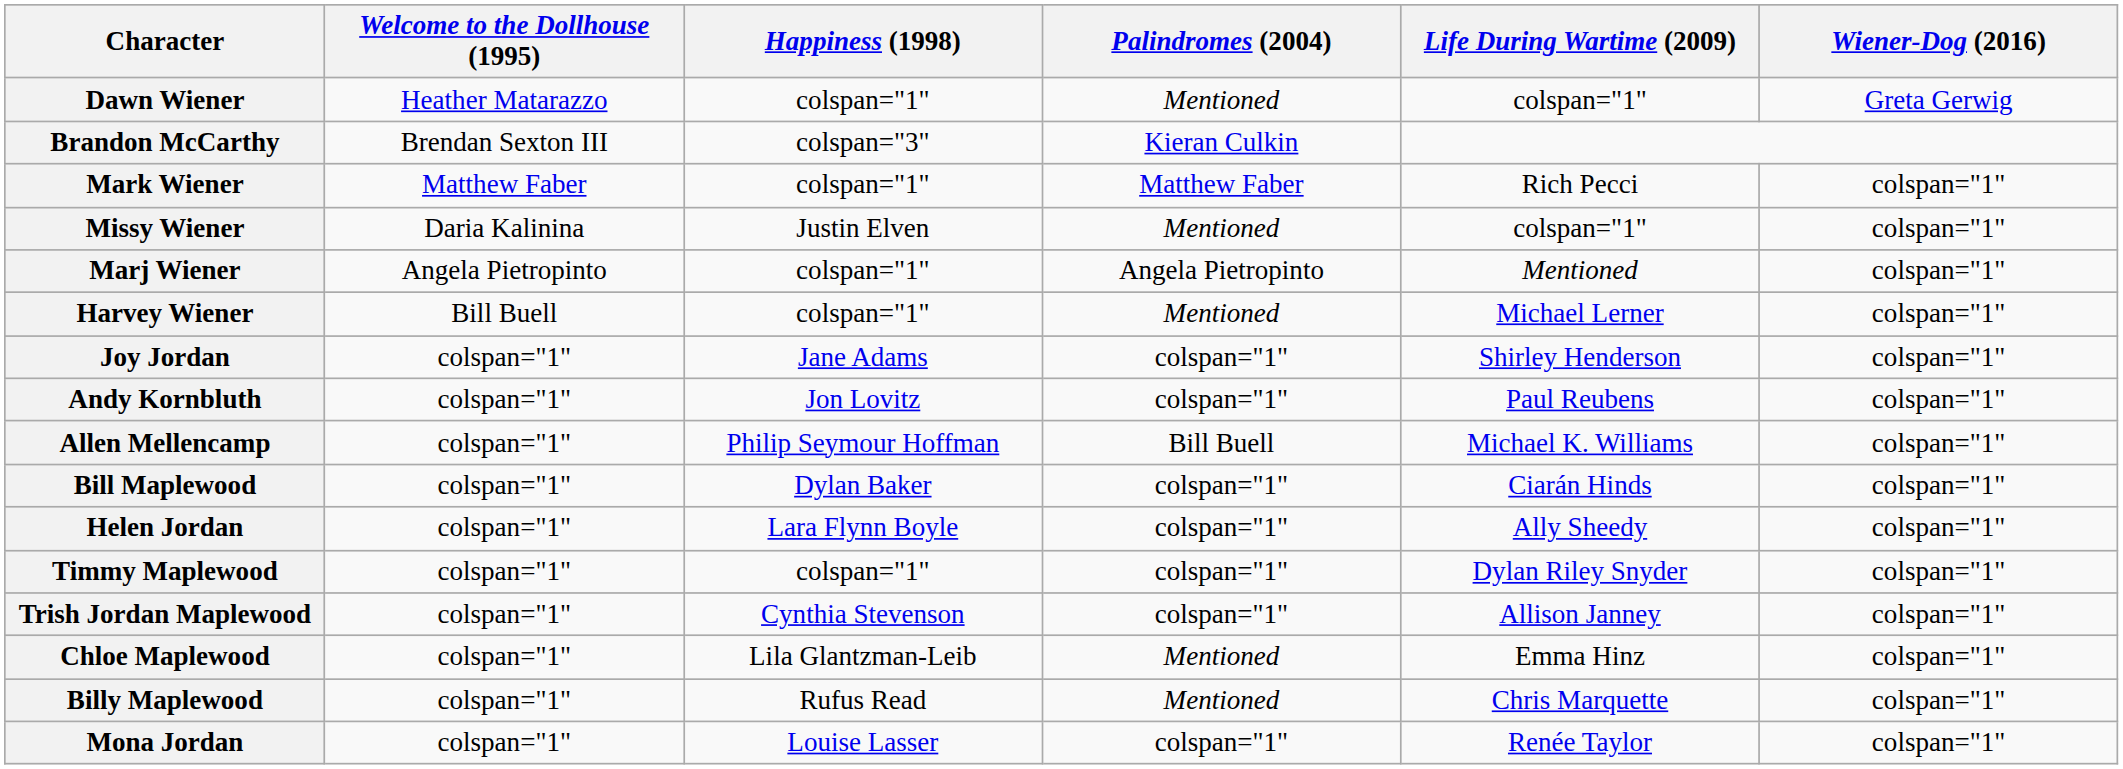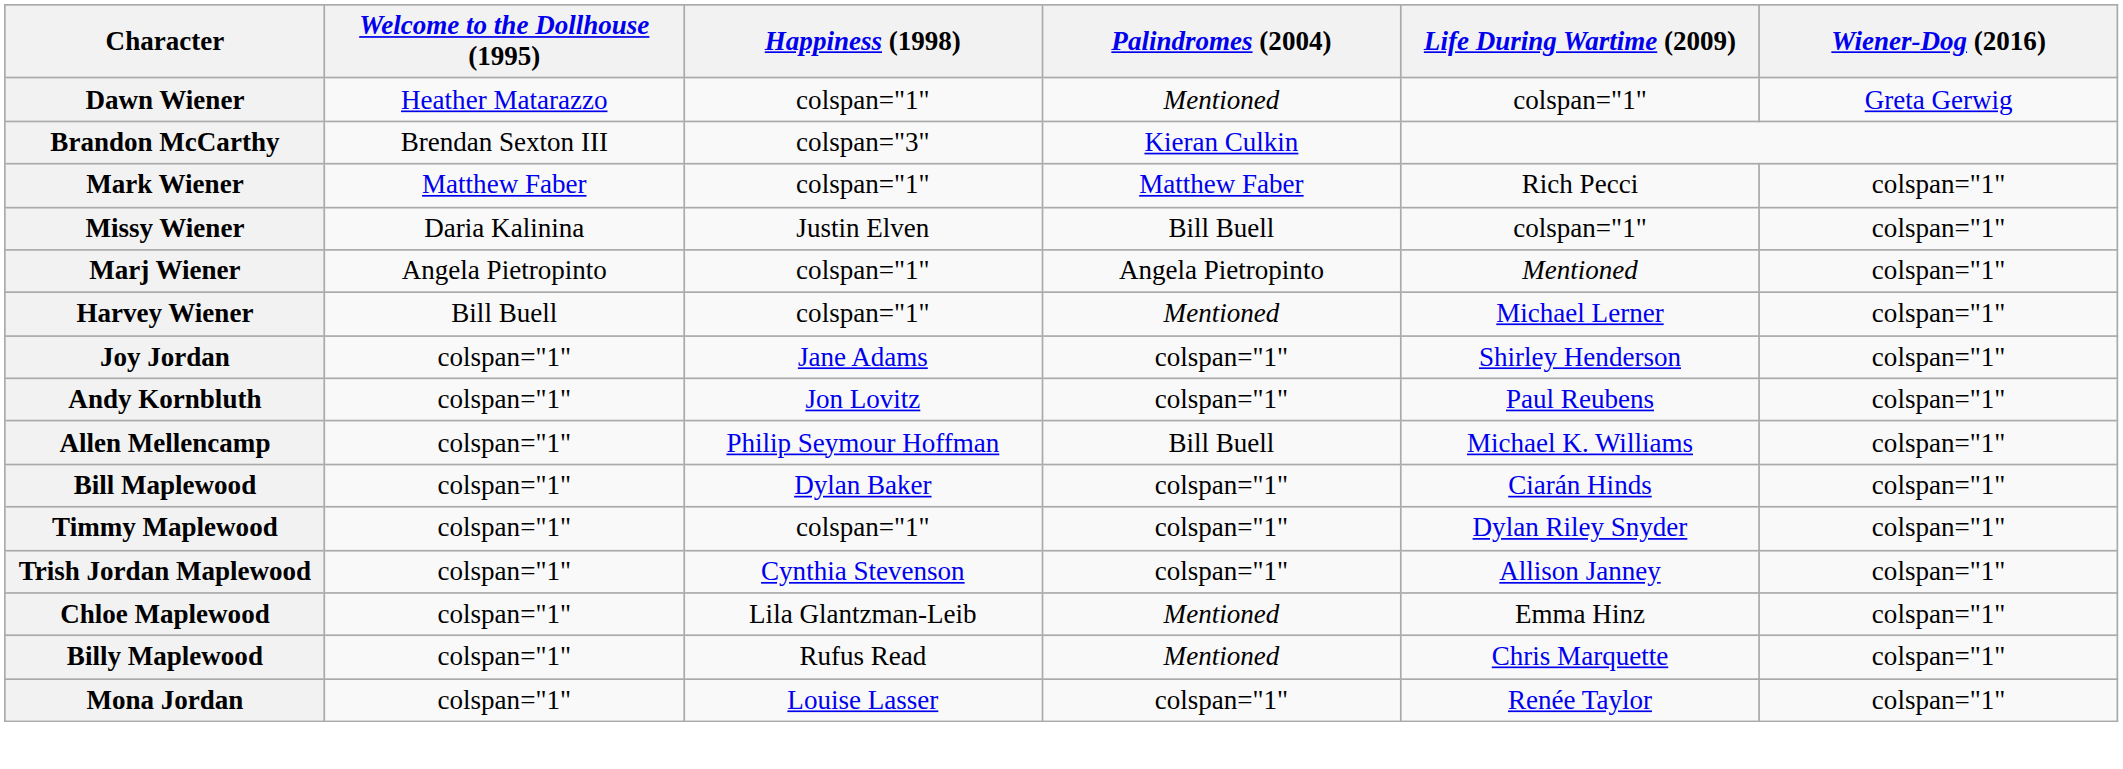(1221, 227) Mentioned -> (1221, 227) Bill Buell
- row: (165, 528)
